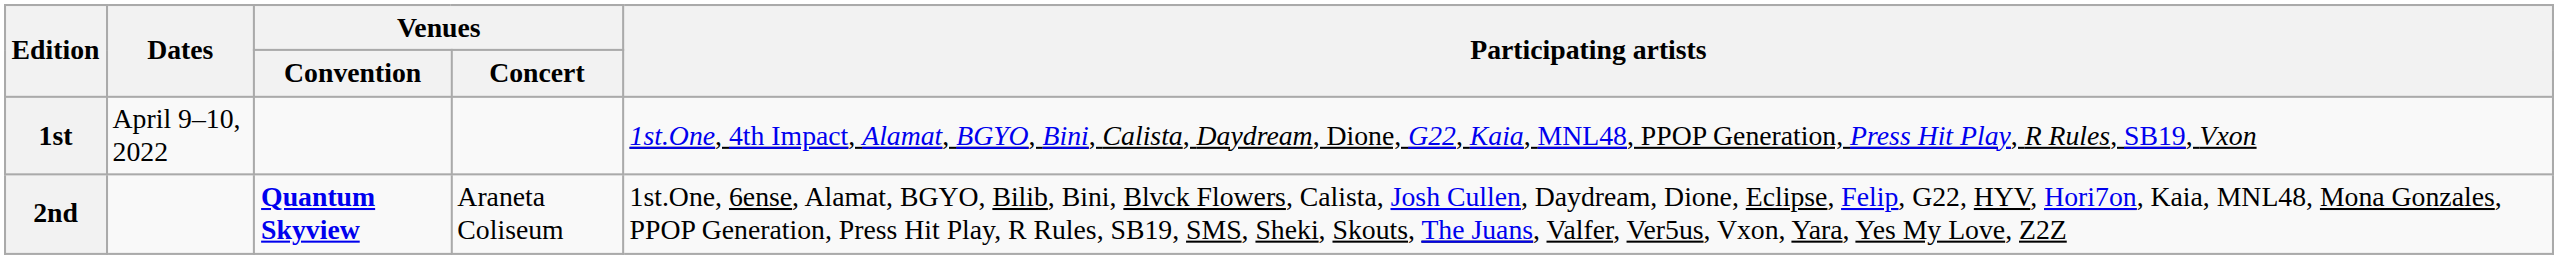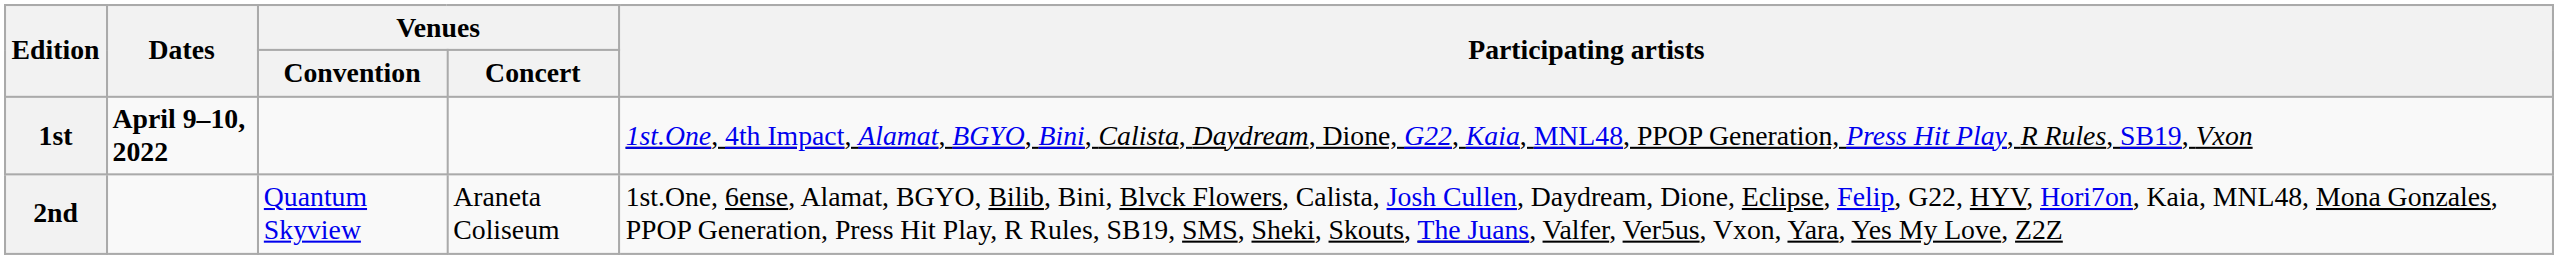(177, 134) normal -> (179, 134) bold
(318, 213) bold -> (315, 213) normal
